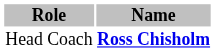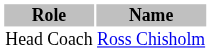(154, 39) bold -> (151, 39) normal
